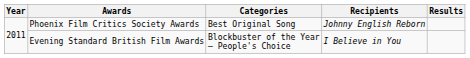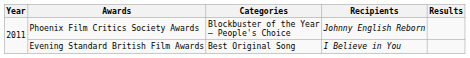(252, 24) Best Original Song -> (264, 29) Blockbuster of the Year – People's Choice
(264, 42) Blockbuster of the Year – People's Choice -> (252, 46) Best Original Song
